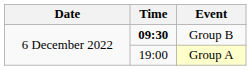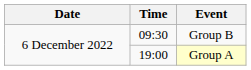(153, 34) bold -> (153, 34) normal
